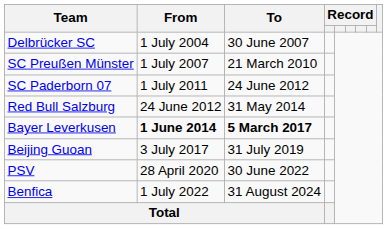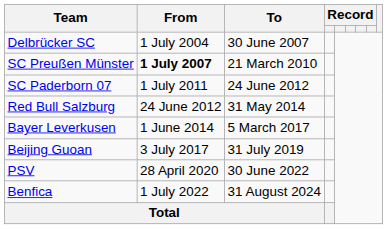(174, 63) normal -> (176, 63) bold
(178, 127) bold -> (177, 127) normal
(270, 127) bold -> (269, 127) normal
